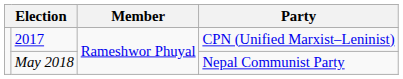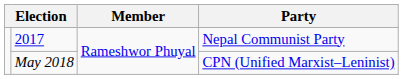(298, 39) CPN (Unified Marxist–Leninist) -> (274, 39) Nepal Communist Party
(274, 62) Nepal Communist Party -> (298, 62) CPN (Unified Marxist–Leninist)
